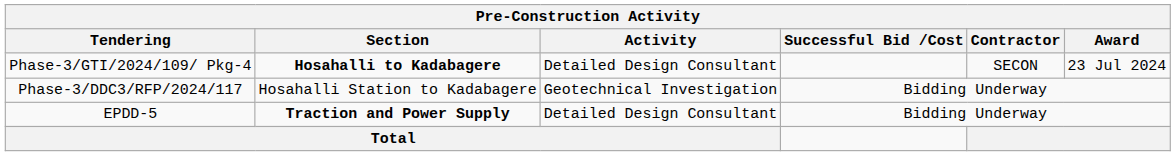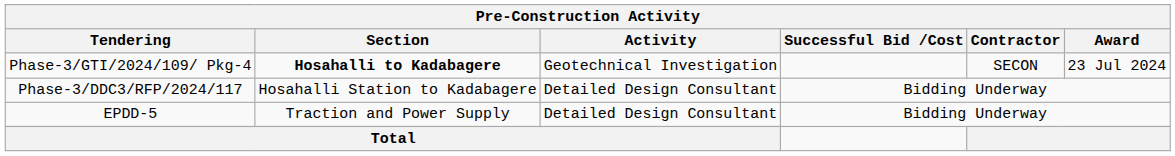(660, 65) Detailed Design Consultant -> (660, 65) Geotechnical Investigation
(660, 90) Geotechnical Investigation -> (660, 90) Detailed Design Consultant
(398, 114) bold -> (398, 114) normal
